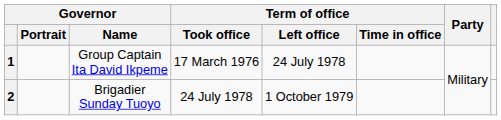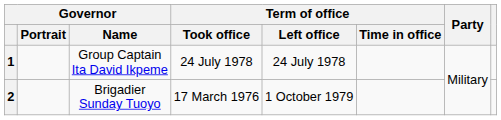(216, 62) 17 March 1976 -> (216, 62) 24 July 1978
(216, 97) 24 July 1978 -> (216, 97) 17 March 1976
